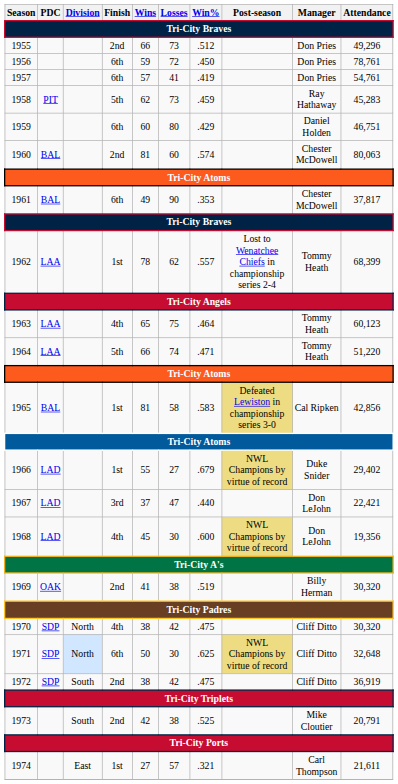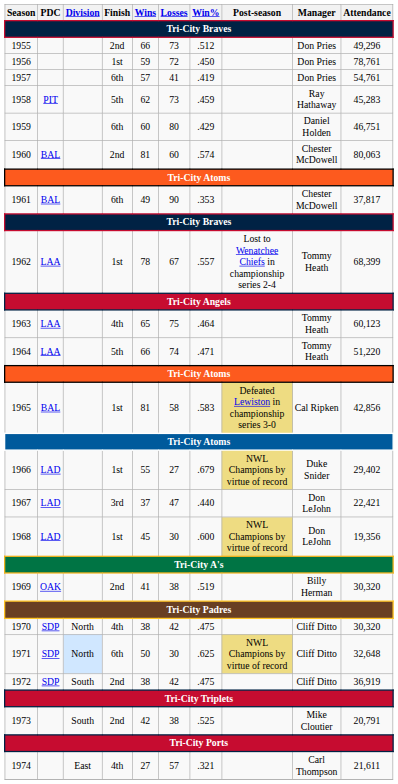(117, 62) 6th -> (117, 62) 1st
(174, 262) 62 -> (174, 262) 67
(117, 537) 4th -> (117, 537) 1st
(117, 765) 1st -> (117, 765) 4th
